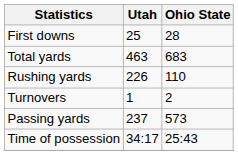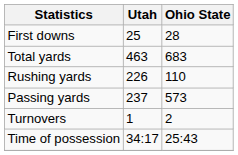rows swapped: (49, 118) <-> (37, 98)
